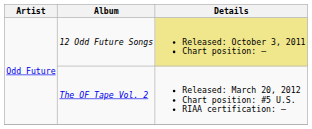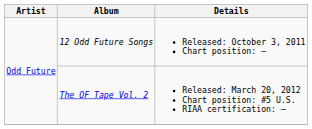(231, 47) khaki background -> (231, 47) no background
